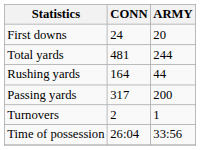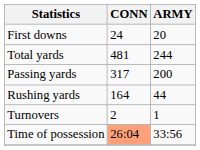rows swapped: (44, 74) <-> (42, 94)
(125, 134) no background -> (125, 134) lightsalmon background
